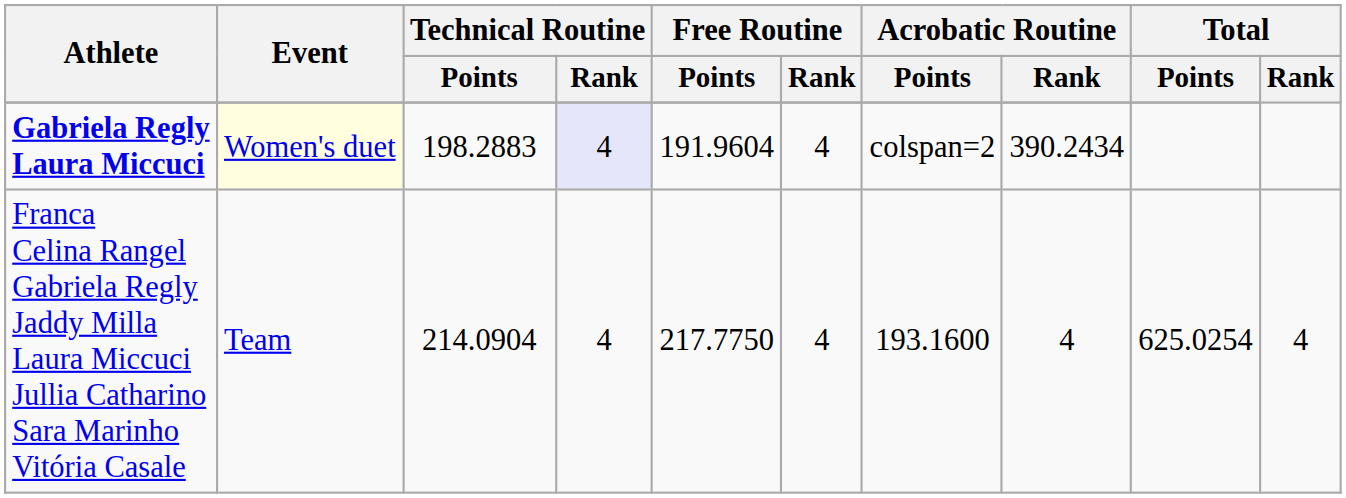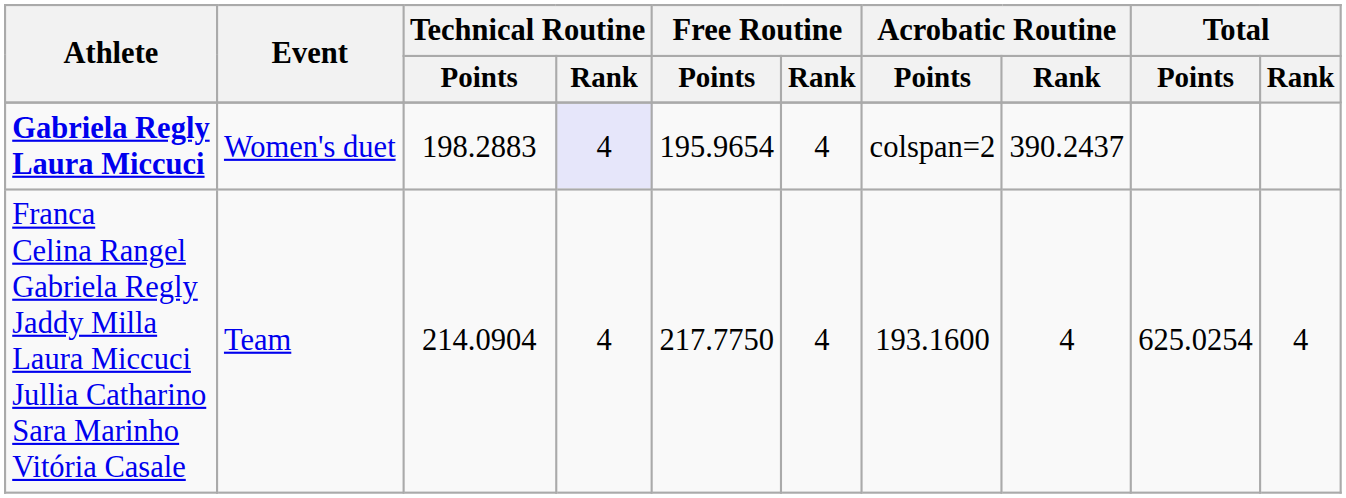(310, 146) lightyellow background -> (310, 146) no background
(717, 146) 191.9604 -> (717, 146) 195.9654
(1067, 146) 390.2434 -> (1067, 146) 390.2437
